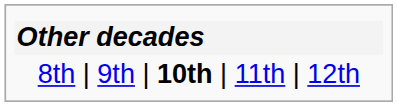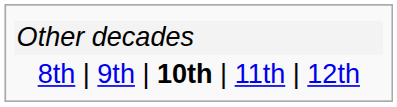(111, 37) bold -> (105, 37) normal
